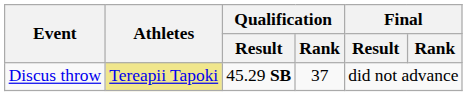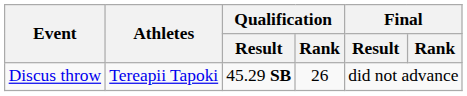(164, 76) khaki background -> (164, 76) no background
(320, 76) 37 -> (320, 76) 26
